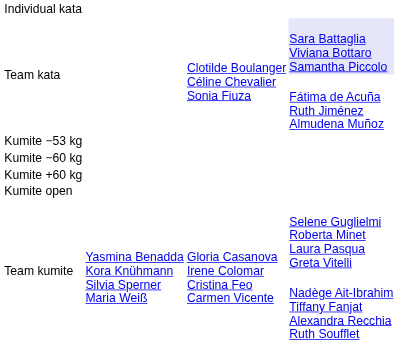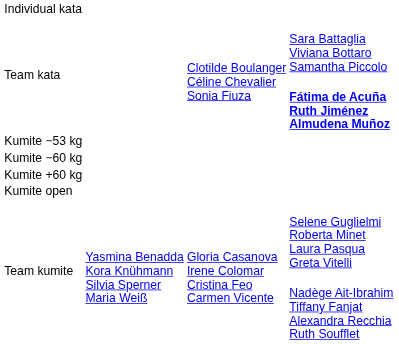(338, 53) lavender background -> (338, 53) no background
(337, 111) normal -> (340, 111) bold
